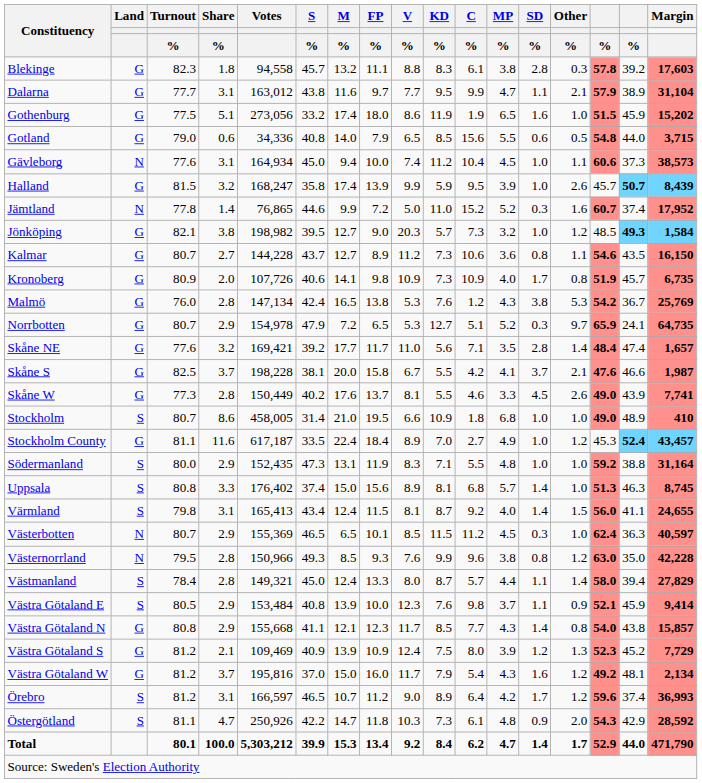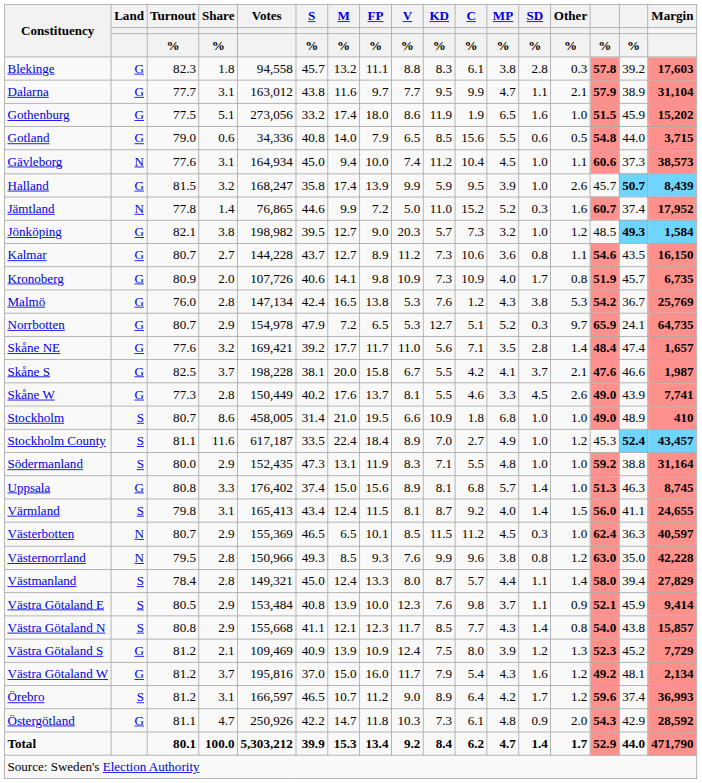(139, 441) G -> (140, 441) S
(140, 487) S -> (139, 487) G
(139, 627) G -> (140, 627) S
(140, 720) S -> (139, 720) G
